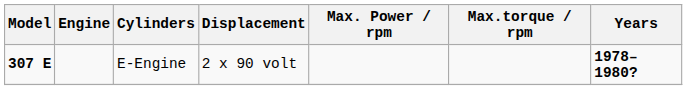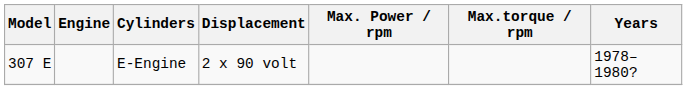(30, 65) bold -> (30, 65) normal
(616, 65) bold -> (616, 65) normal
